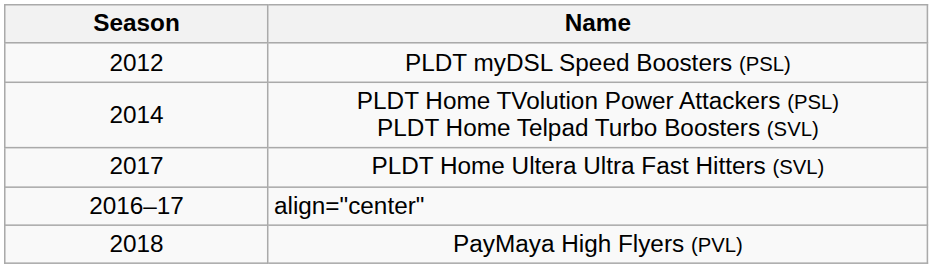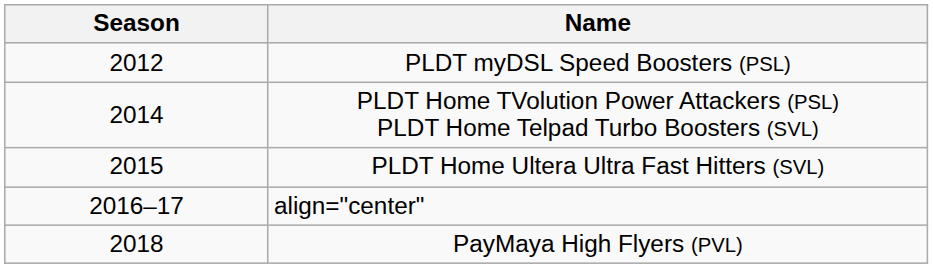(137, 166) 2017 -> (137, 166) 2015
